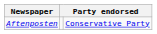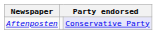(108, 23) no background -> (108, 23) lavender background
